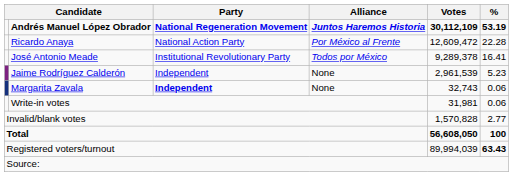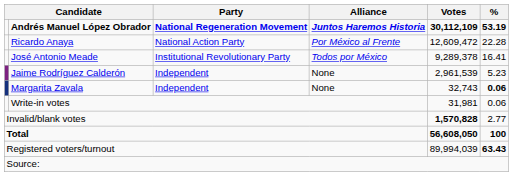(184, 88) bold -> (182, 88) normal
(497, 88) normal -> (497, 88) bold
(456, 118) normal -> (456, 118) bold
